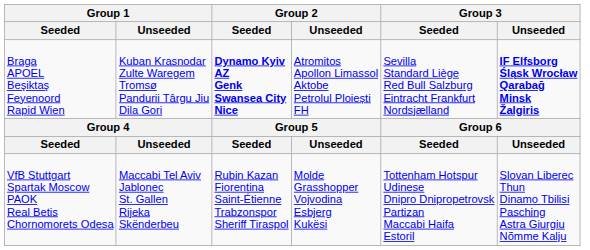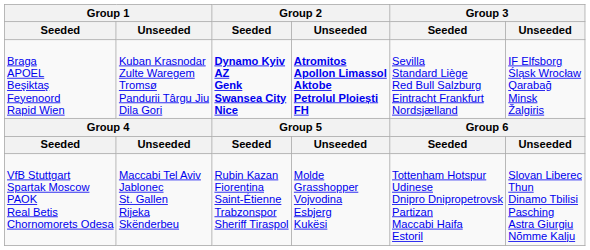(336, 85) normal -> (340, 85) bold
(539, 85) bold -> (545, 85) normal
